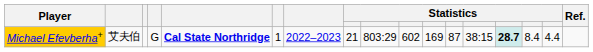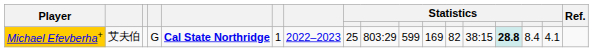(352, 37) 21 -> (352, 37) 25
(411, 37) 602 -> (411, 37) 599
(454, 37) 87 -> (454, 37) 82
(509, 37) 28.7 -> (509, 37) 28.8
(552, 37) 4.4 -> (552, 37) 4.1
